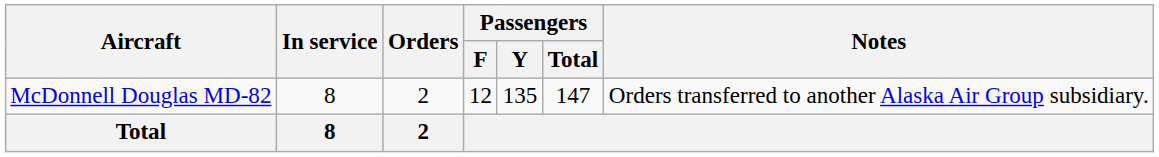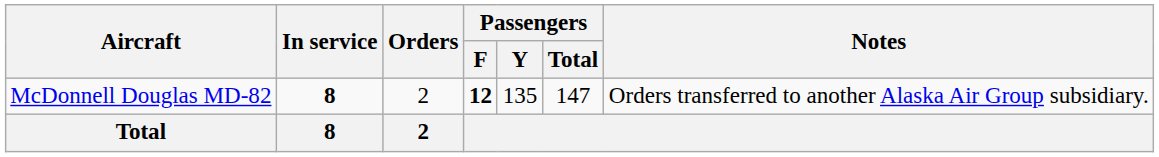(330, 95) normal -> (330, 95) bold
(481, 95) normal -> (481, 95) bold
